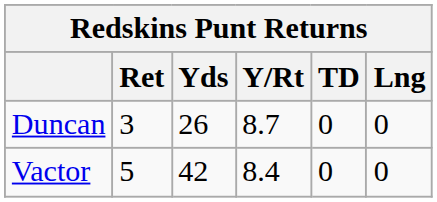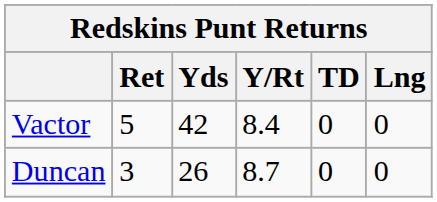rows swapped: (51, 171) <-> (59, 123)
